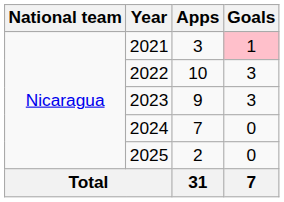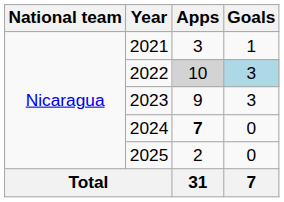(251, 45) pink background -> (251, 45) no background
(198, 73) no background -> (198, 73) lightgrey background
(251, 73) no background -> (251, 73) lightblue background
(198, 127) normal -> (198, 127) bold
